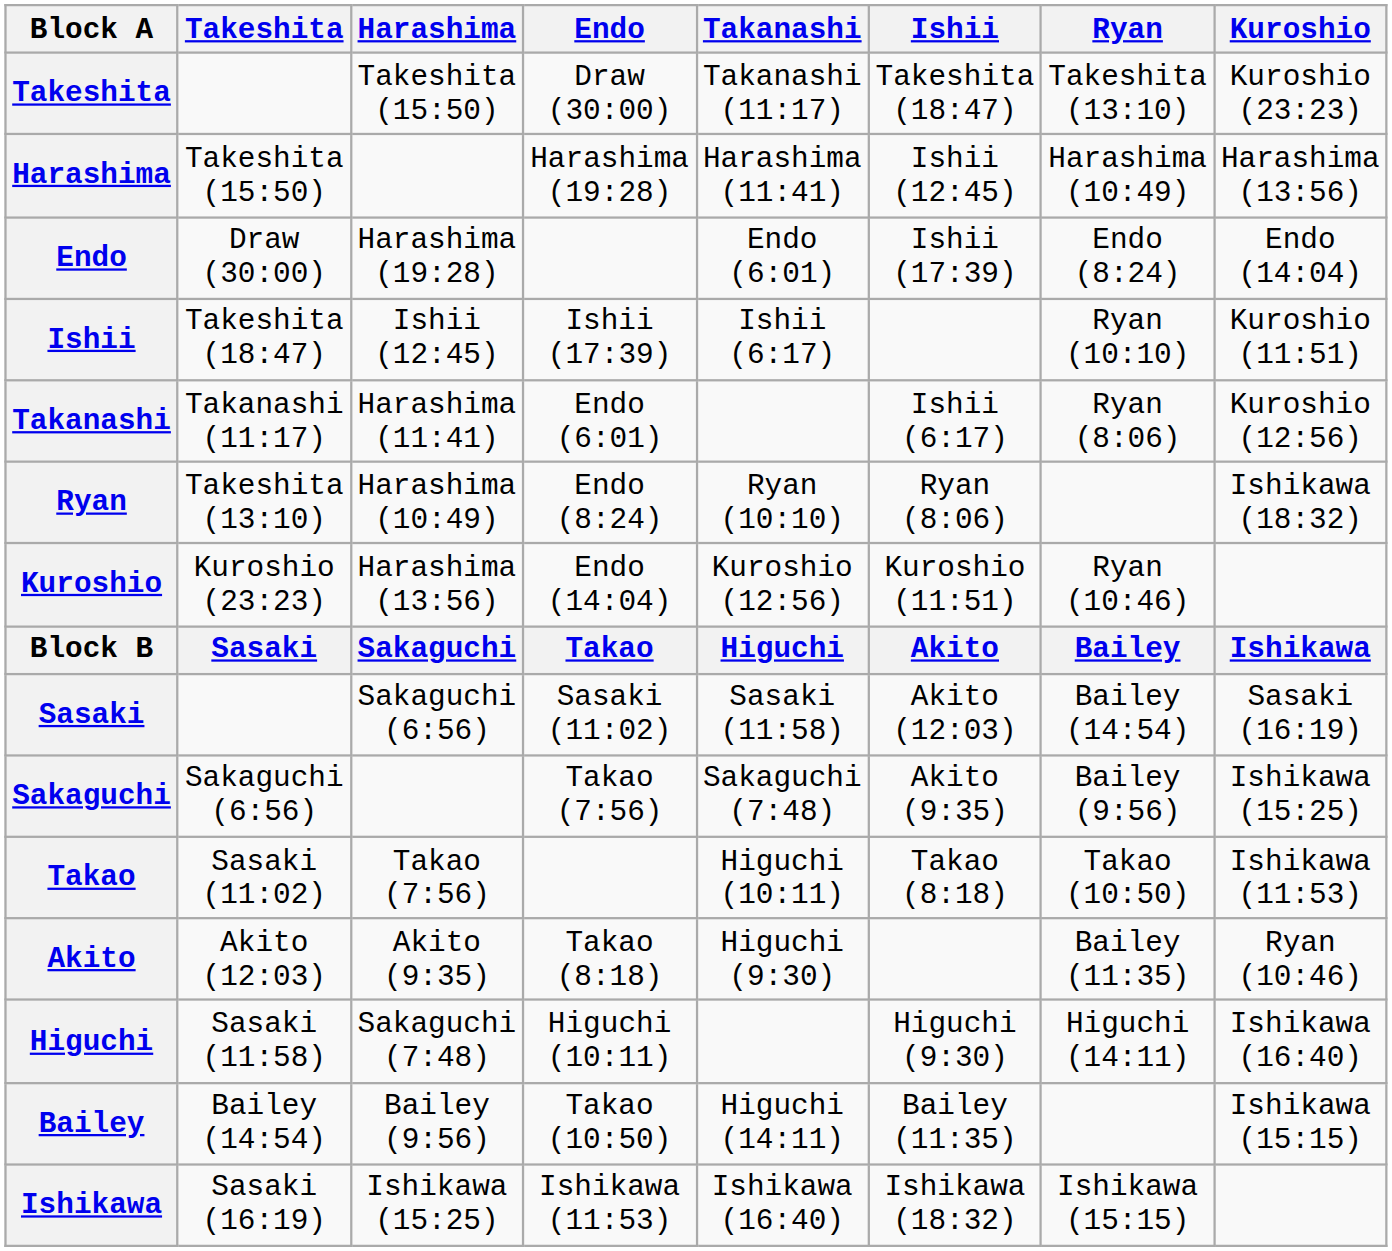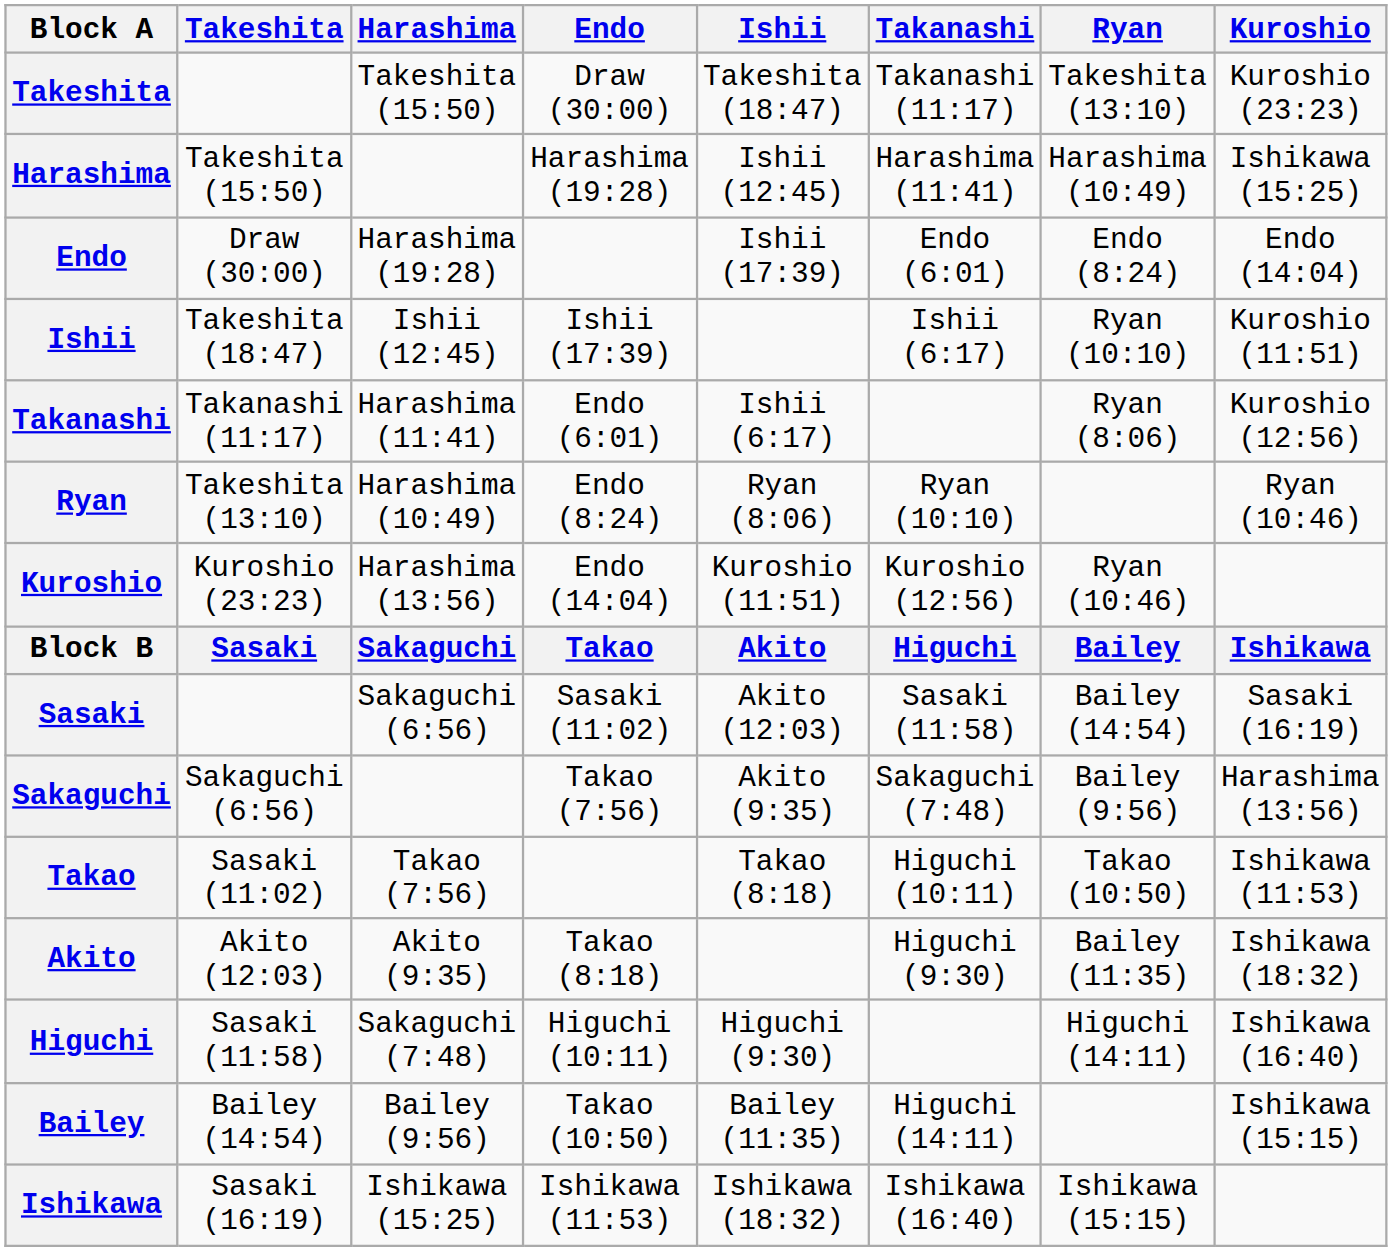columns swapped: (955, 29) <-> (782, 29)
(1300, 176) Harashima (13:56) -> (1300, 176) Ishikawa (15:25)
(1300, 503) Ishikawa (18:32) -> (1300, 503) Ryan (10:46)
(1300, 796) Ishikawa (15:25) -> (1300, 796) Harashima (13:56)
(1300, 960) Ryan (10:46) -> (1300, 960) Ishikawa (18:32)
